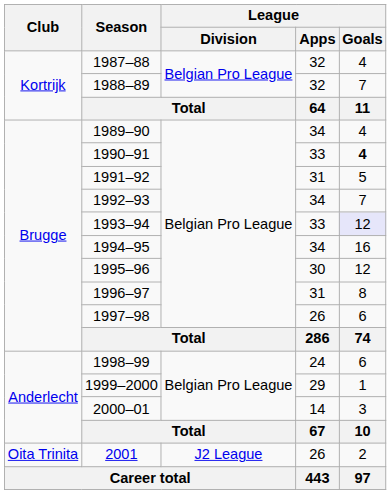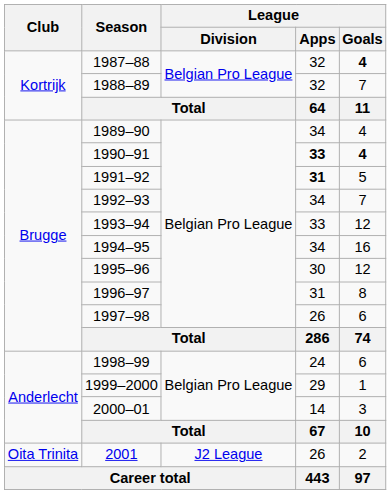(362, 62) normal -> (362, 62) bold
(317, 154) normal -> (317, 154) bold
(317, 177) normal -> (317, 177) bold
(362, 223) lavender background -> (362, 223) no background
